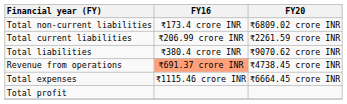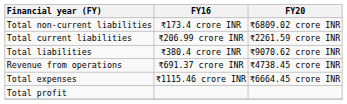(201, 65) lightsalmon background -> (201, 65) no background
